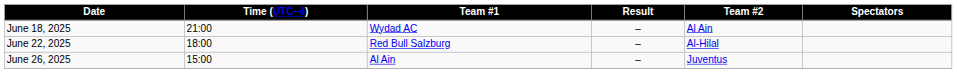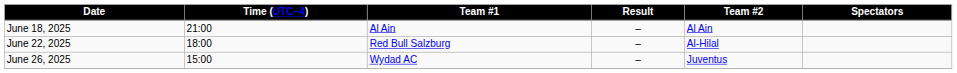(393, 28) Wydad AC -> (383, 28) Al Ain
(383, 60) Al Ain -> (393, 60) Wydad AC
